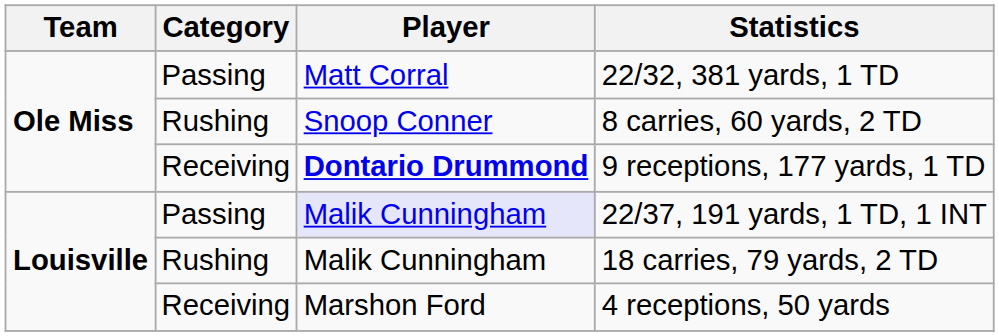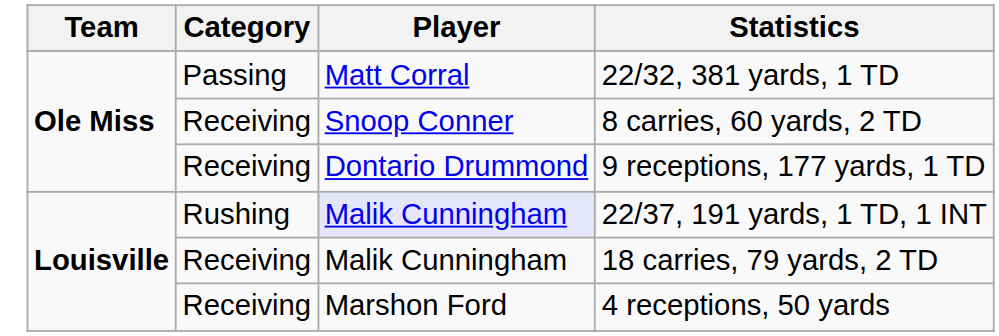(215, 120) Rushing -> (247, 120) Receiving
(446, 167) bold -> (456, 167) normal
(214, 213) Passing -> (236, 213) Rushing
(215, 260) Rushing -> (247, 260) Receiving
